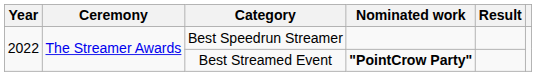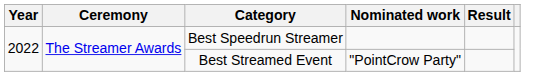(411, 60) bold -> (405, 60) normal
